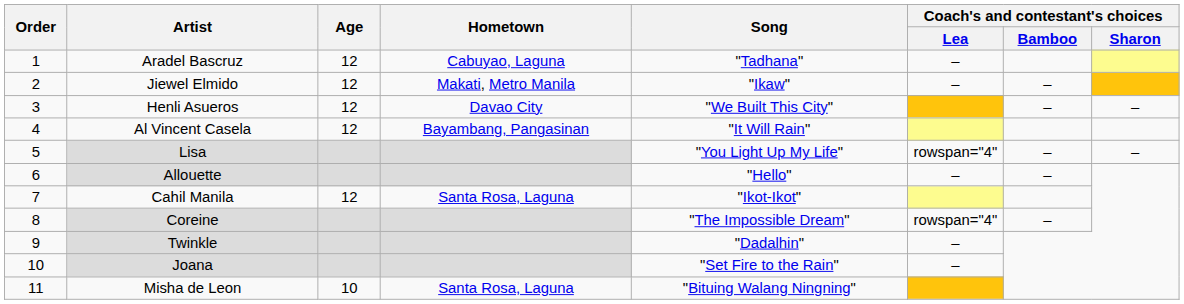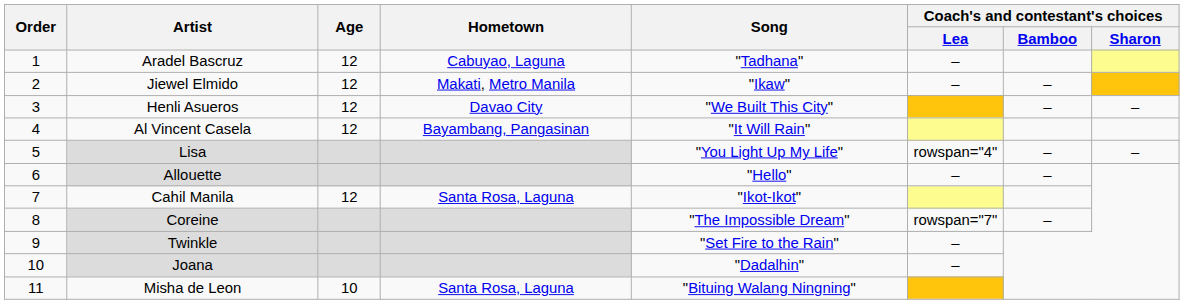(955, 220) rowspan="4" -> (955, 220) rowspan="7"
(769, 242) "Dadalhin" -> (769, 242) "Set Fire to the Rain"
(769, 265) "Set Fire to the Rain" -> (769, 265) "Dadalhin"
